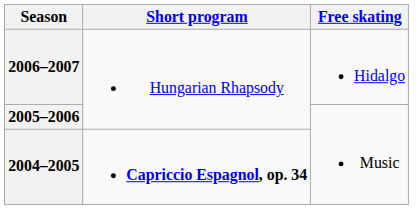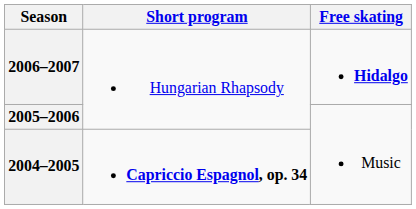(360, 76) normal -> (361, 76) bold
